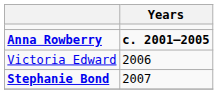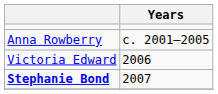(55, 40) bold -> (55, 40) normal
(166, 40) bold -> (166, 40) normal
